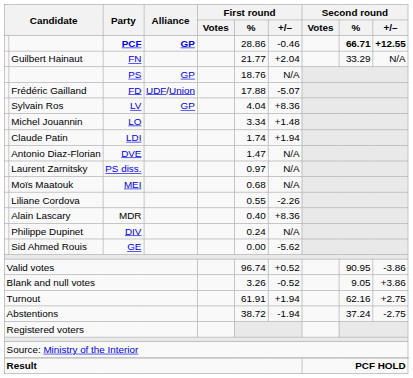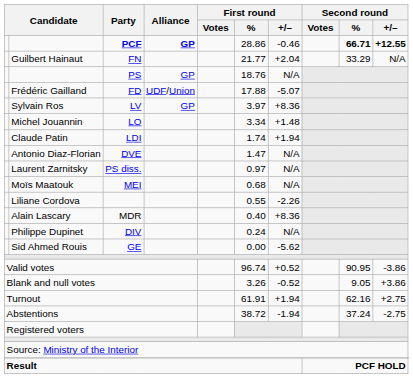(256, 106) 4.04 -> (256, 106) 3.97
